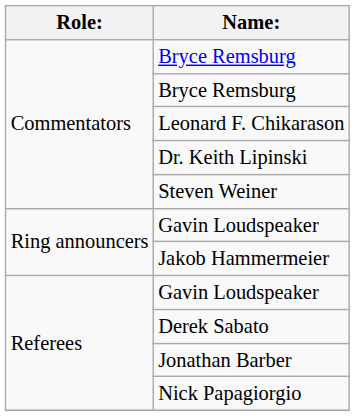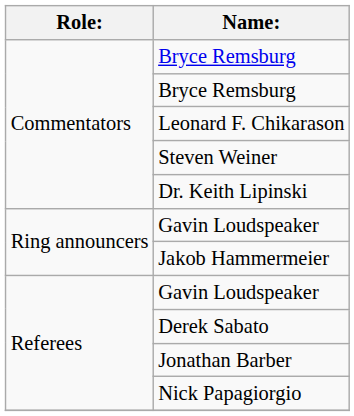(233, 157) Dr. Keith Lipinski -> (218, 157) Steven Weiner
(218, 191) Steven Weiner -> (233, 191) Dr. Keith Lipinski
